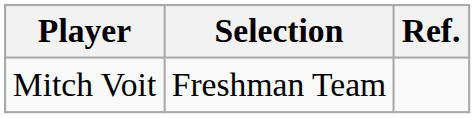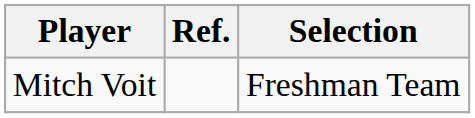columns swapped: (279, 31) <-> (431, 31)
